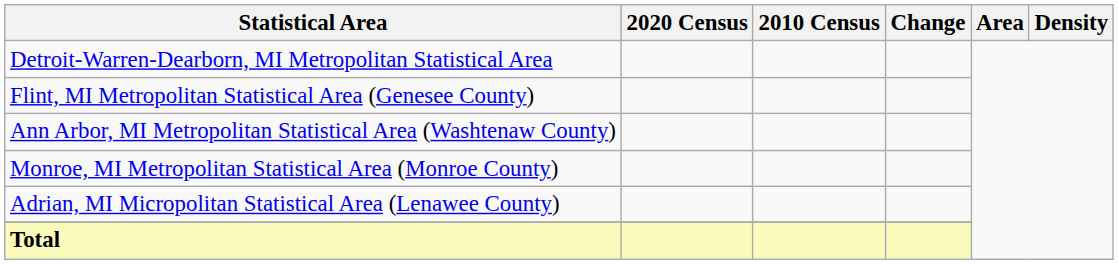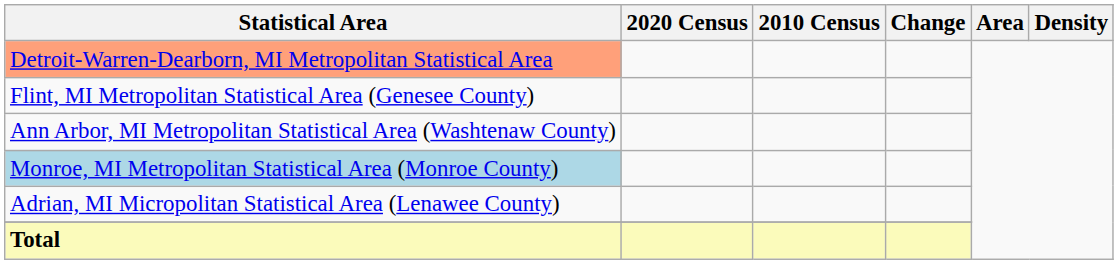(281, 58) no background -> (281, 58) lightsalmon background
(284, 167) no background -> (284, 167) lightblue background
